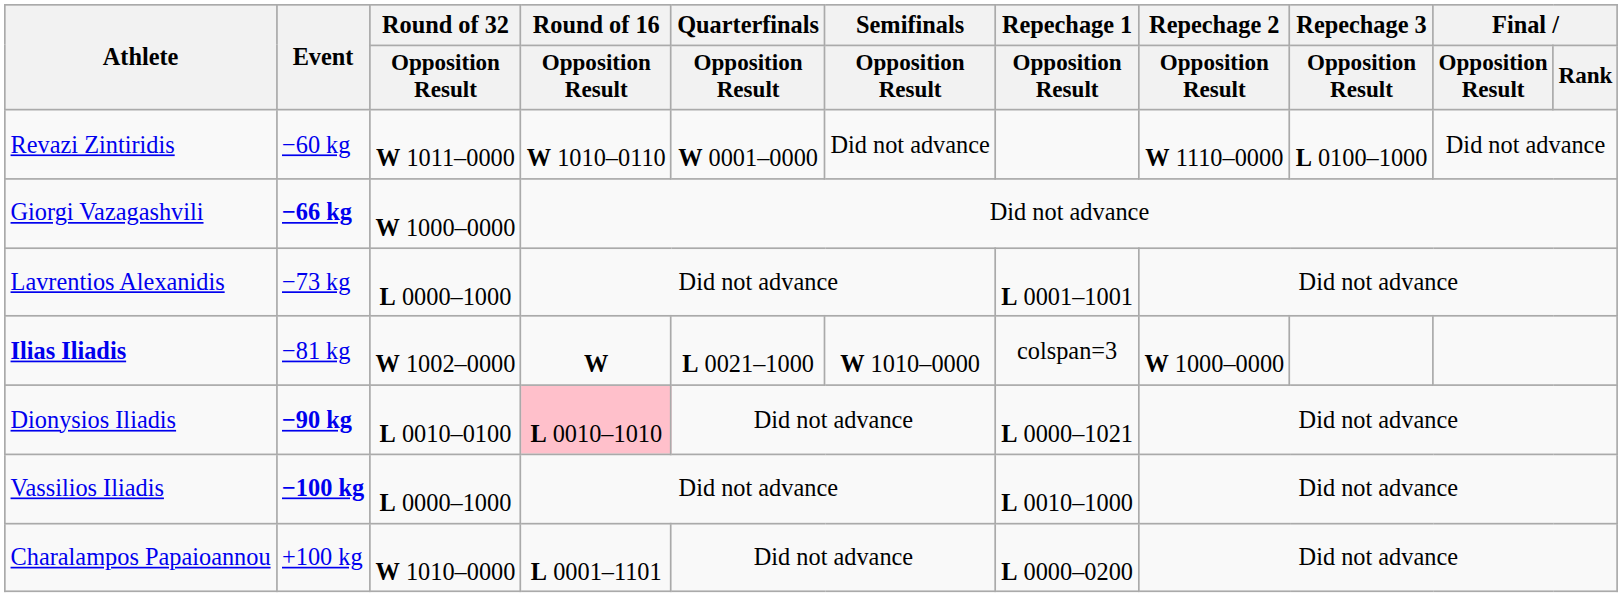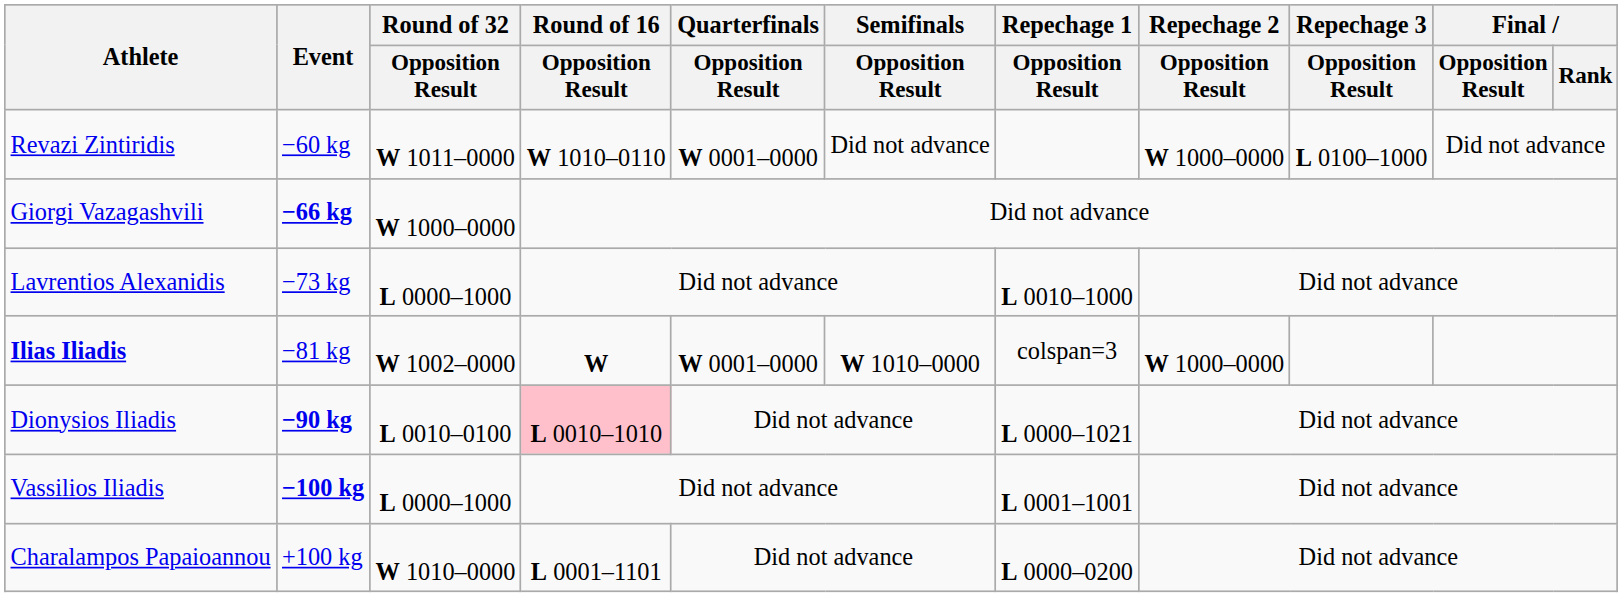(1214, 158) W 1110–0000 -> (1214, 158) W 1000–0000
(1067, 296) L 0001–1001 -> (1067, 296) L 0010–1000
(748, 365) L 0021–1000 -> (748, 365) W 0001–0000
(1067, 503) L 0010–1000 -> (1067, 503) L 0001–1001
